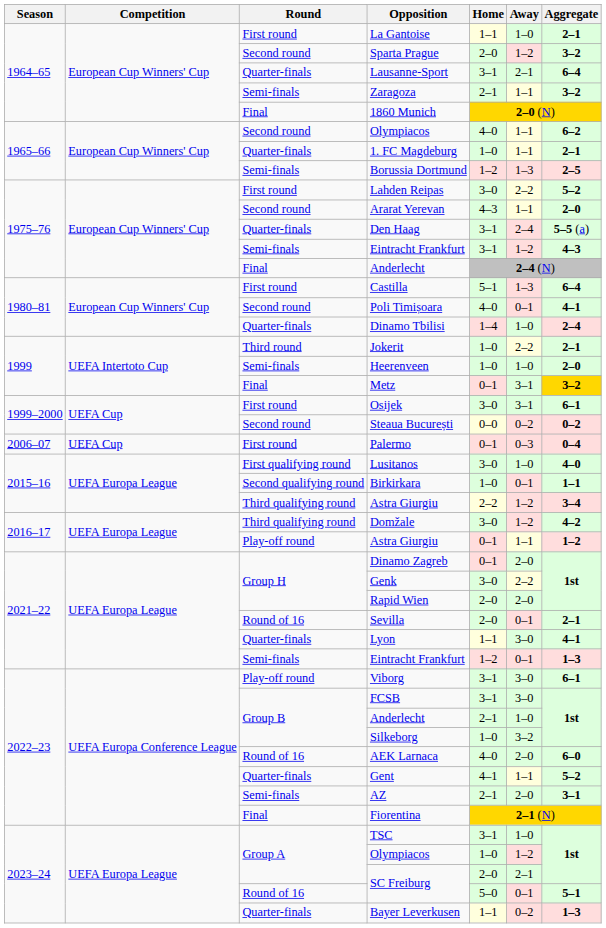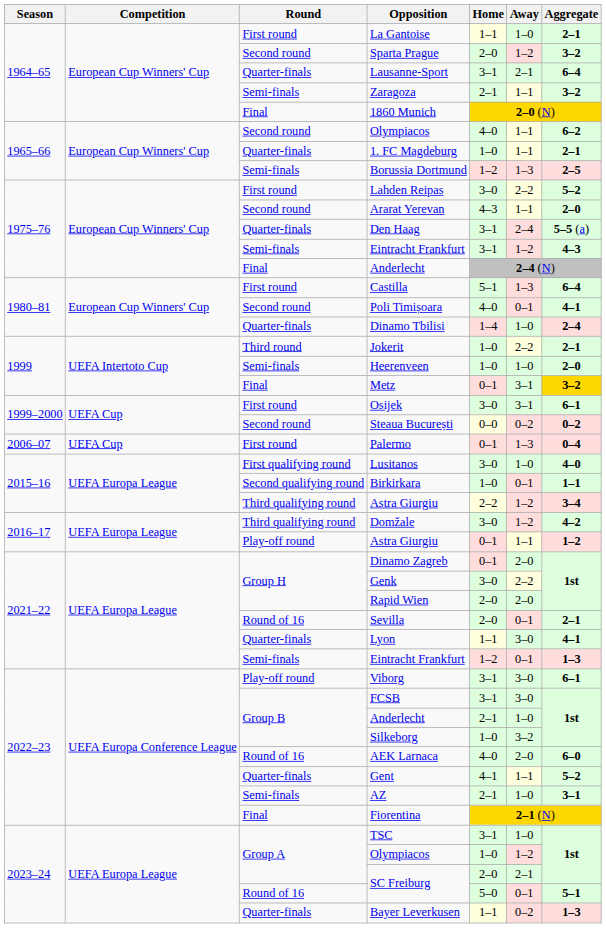(524, 444) 0–3 -> (524, 444) 1–3
(524, 795) 2–0 -> (524, 795) 1–0
